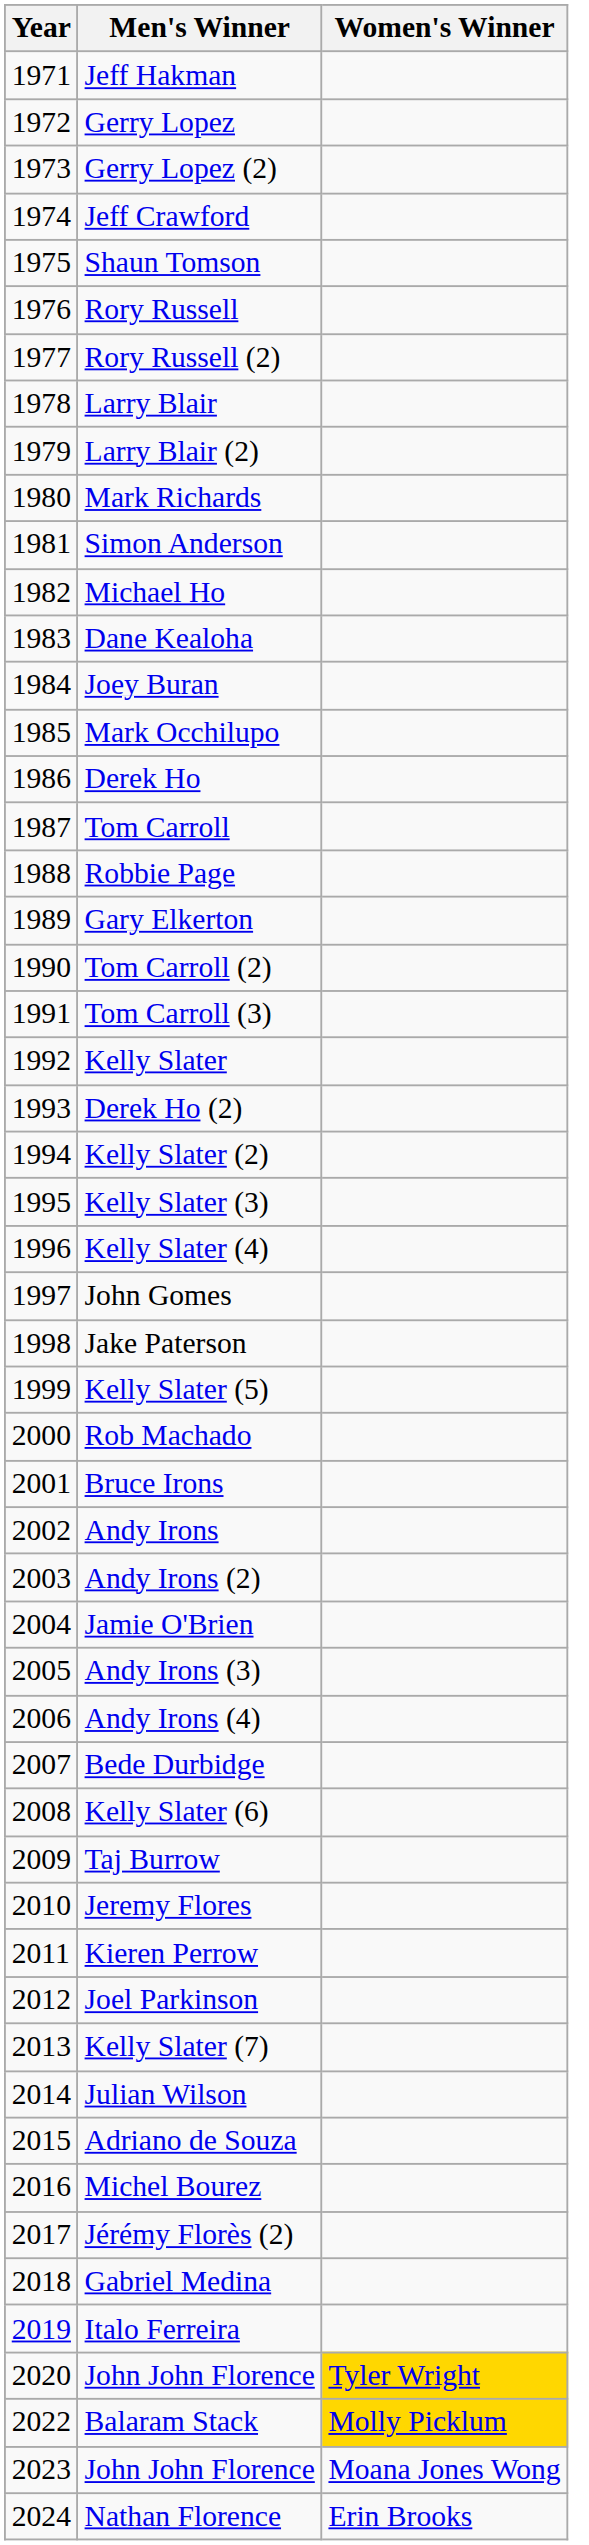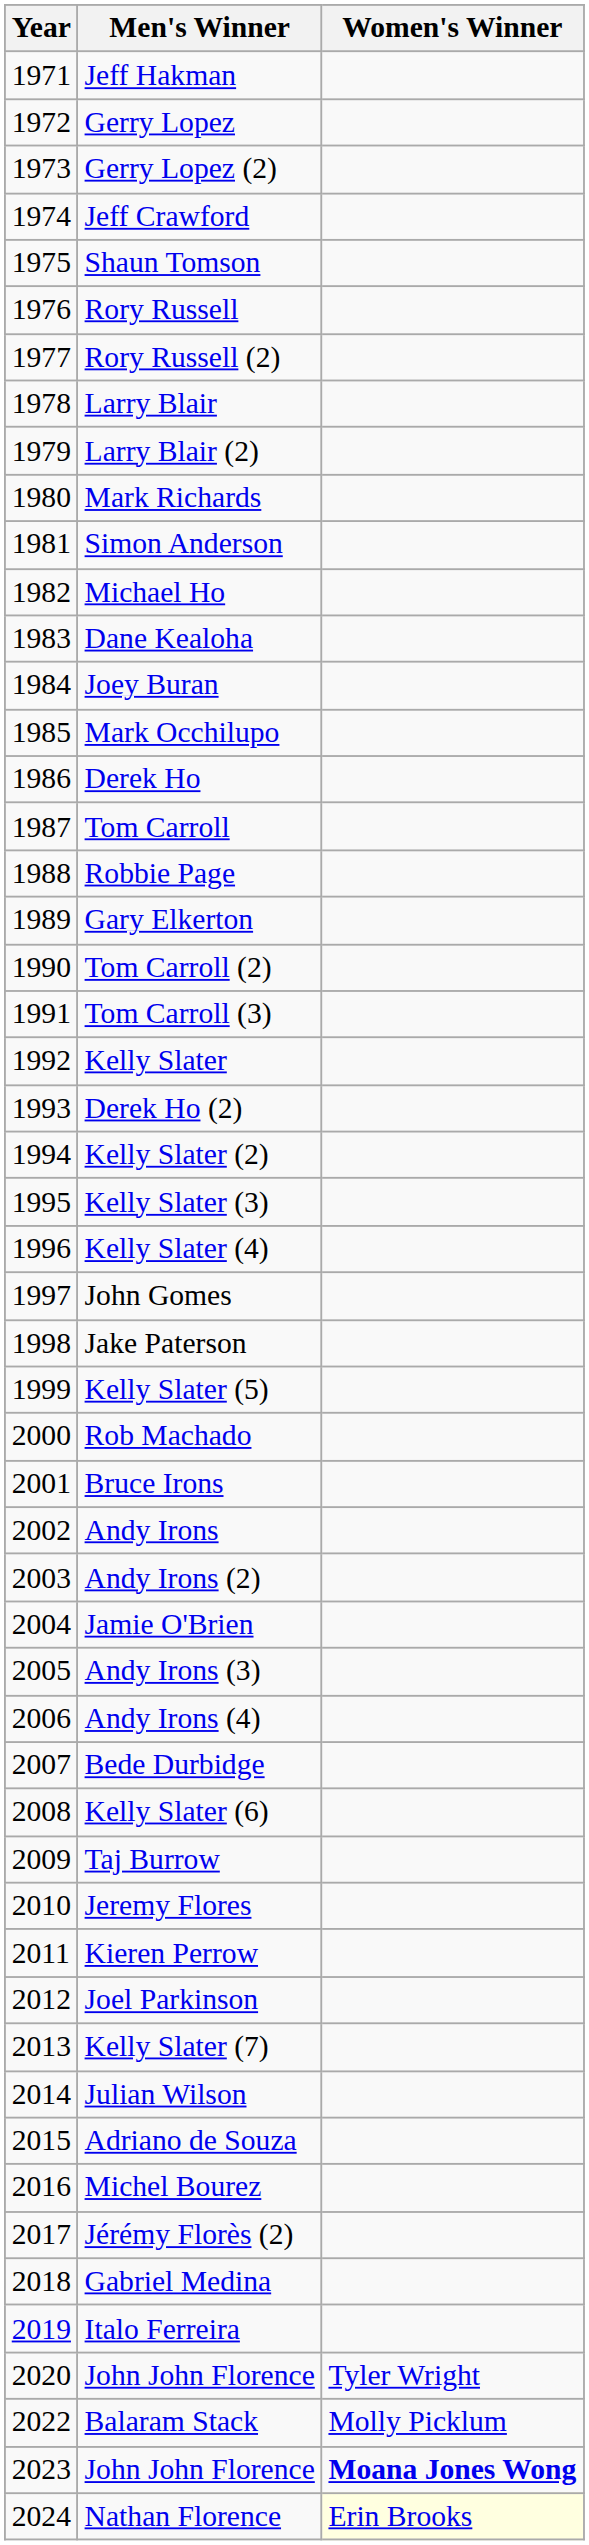(404, 2375) gold background -> (404, 2375) no background
(418, 2422) gold background -> (418, 2422) no background
(445, 2469) normal -> (452, 2469) bold
(400, 2515) no background -> (400, 2515) lightyellow background
